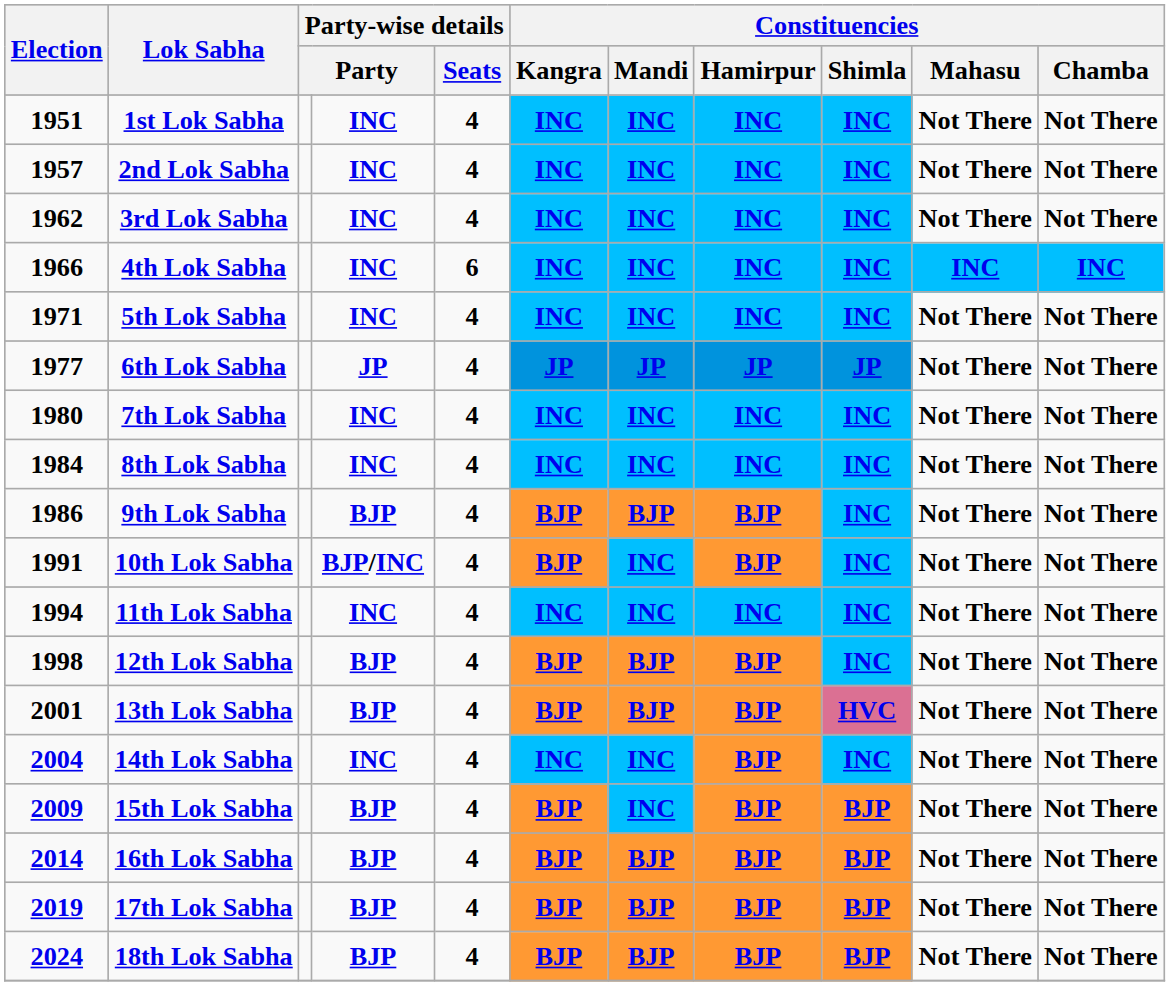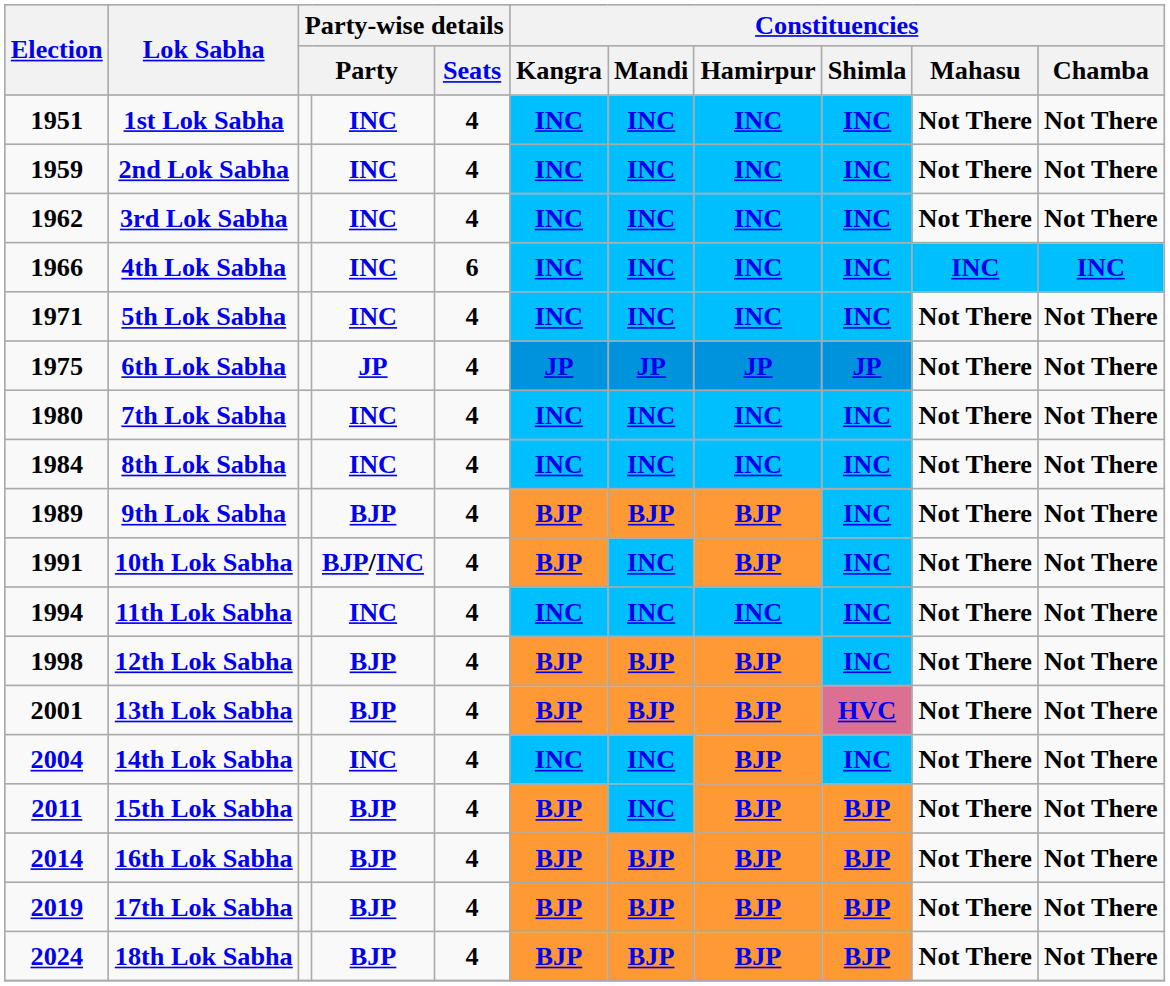(57, 169) 1957 -> (57, 169) 1959
(57, 365) 1977 -> (57, 365) 1975
(57, 513) 1986 -> (57, 513) 1989
(57, 808) 2009 -> (57, 808) 2011
